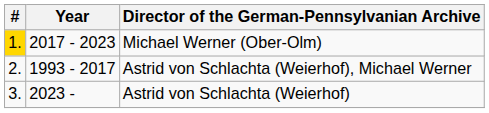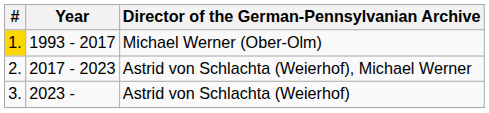(72, 42) 2017 - 2023 -> (72, 42) 1993 - 2017
(72, 68) 1993 - 2017 -> (72, 68) 2017 - 2023
